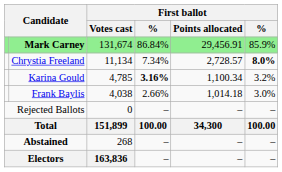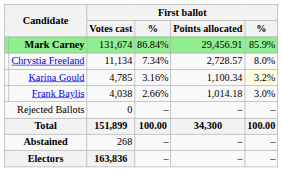(264, 61) bold -> (265, 61) normal
(155, 77) bold -> (155, 77) normal
(265, 77) no background -> (265, 77) lightyellow background
